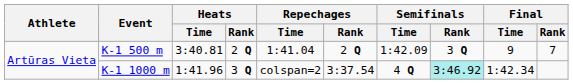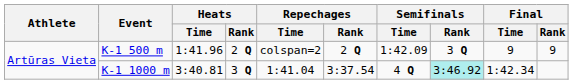(199, 51) 3:40.81 -> (199, 51) 1:41.96
(290, 51) 1:41.04 -> (290, 51) colspan=2
(553, 51) 7 -> (553, 51) 9
(199, 70) 1:41.96 -> (199, 70) 3:40.81
(290, 70) colspan=2 -> (290, 70) 1:41.04
